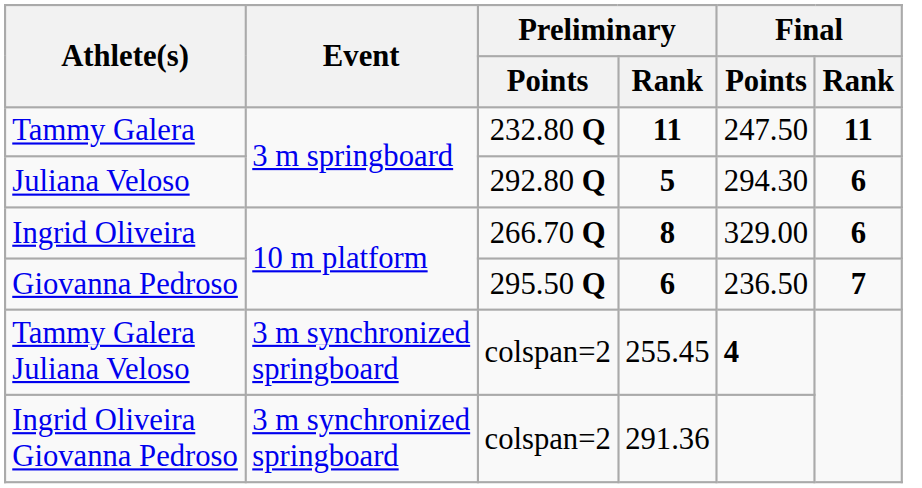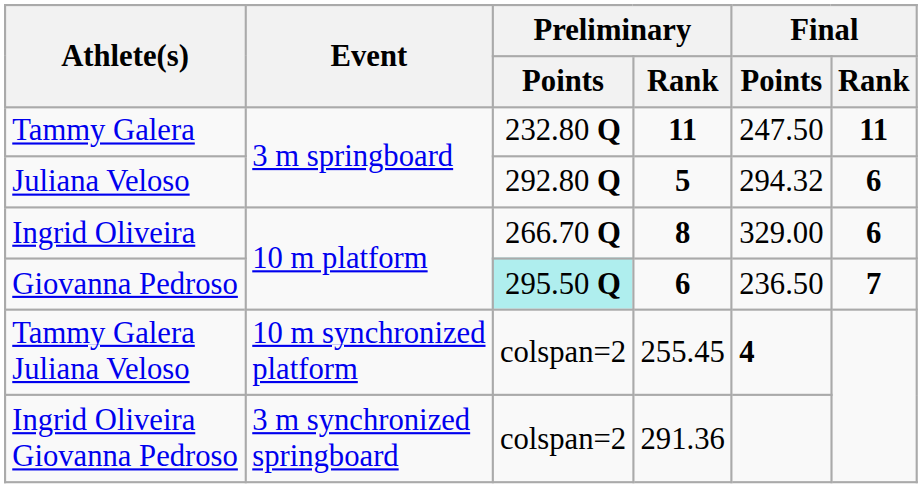(766, 181) 294.30 -> (781, 181) 294.32
(548, 283) no background -> (563, 283) paleturquoise background
(361, 351) 3 m synchronized springboard -> (369, 351) 10 m synchronized platform
